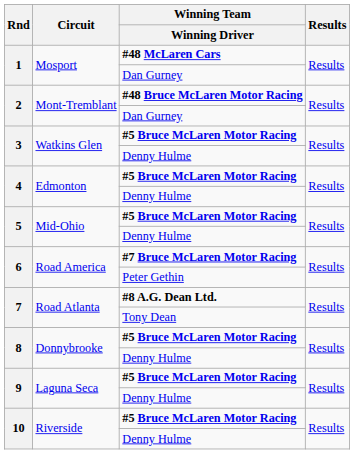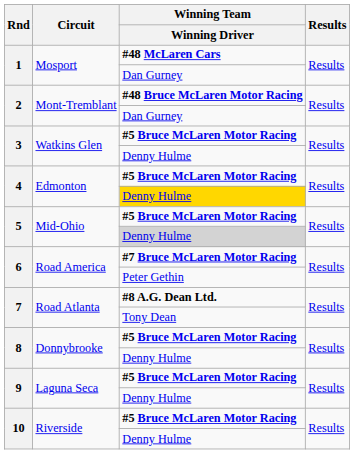(157, 196) no background -> (157, 196) gold background
(157, 237) no background -> (157, 237) lightgrey background
